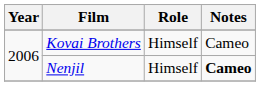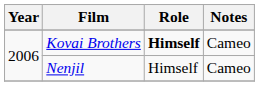(173, 43) normal -> (174, 43) bold
(228, 68) bold -> (229, 68) normal
